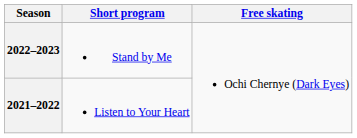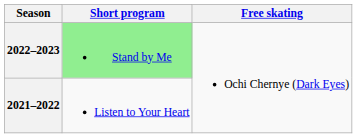(127, 57) no background -> (127, 57) lightgreen background
